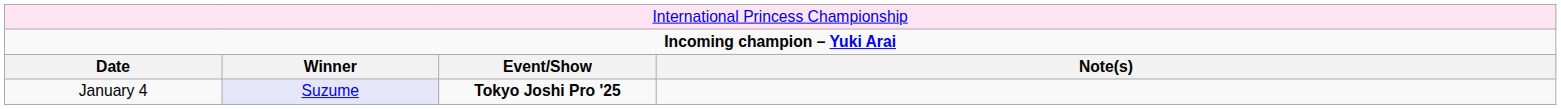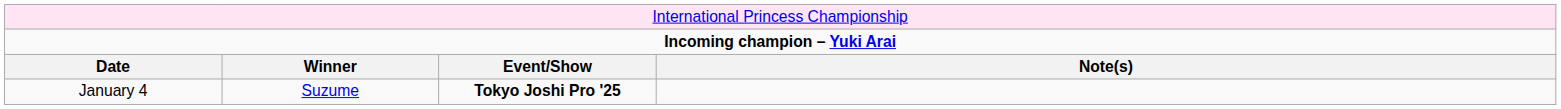(330, 91) lavender background -> (330, 91) no background
